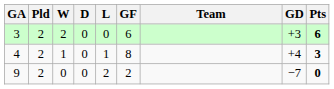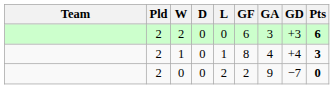columns swapped: (211, 14) <-> (17, 14)
